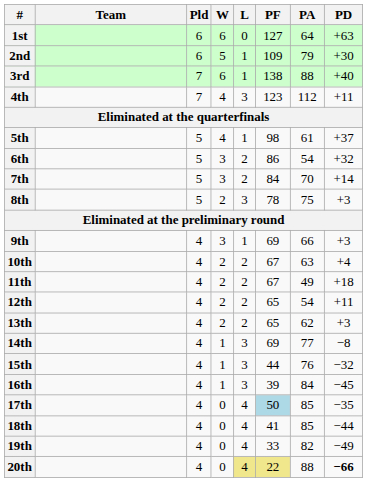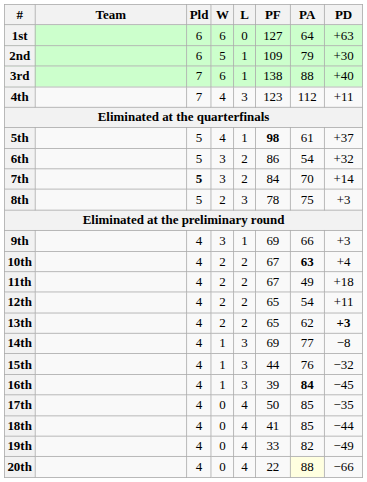(273, 138) normal -> (273, 138) bold
(199, 179) normal -> (199, 179) bold
(307, 261) normal -> (307, 261) bold
(344, 323) normal -> (344, 323) bold
(307, 384) normal -> (307, 384) bold
(273, 405) lightblue background -> (273, 405) no background
(245, 466) khaki background -> (245, 466) no background
(273, 466) khaki background -> (273, 466) no background
(307, 466) no background -> (307, 466) lightyellow background
(344, 466) bold -> (344, 466) normal
